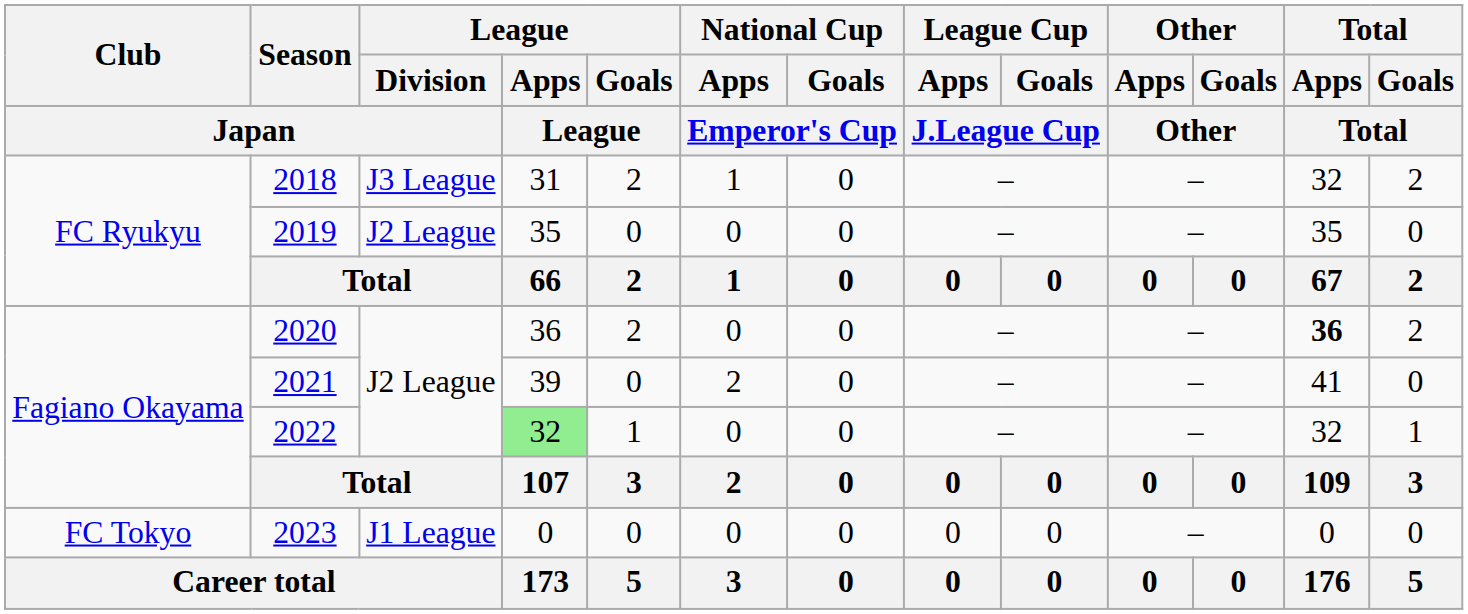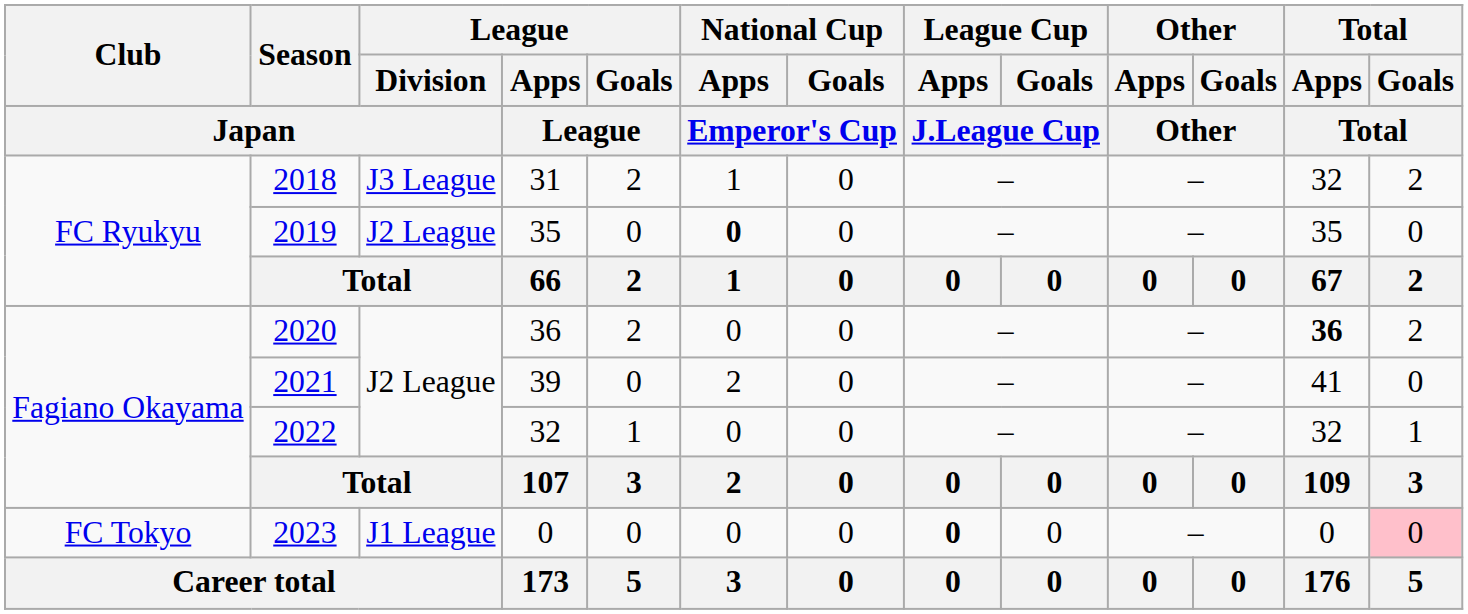(734, 230) normal -> (734, 230) bold
(545, 431) lightgreen background -> (545, 431) no background
(953, 532) normal -> (953, 532) bold
(1415, 532) no background -> (1415, 532) pink background
